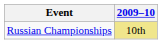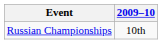(136, 30) khaki background -> (136, 30) no background
